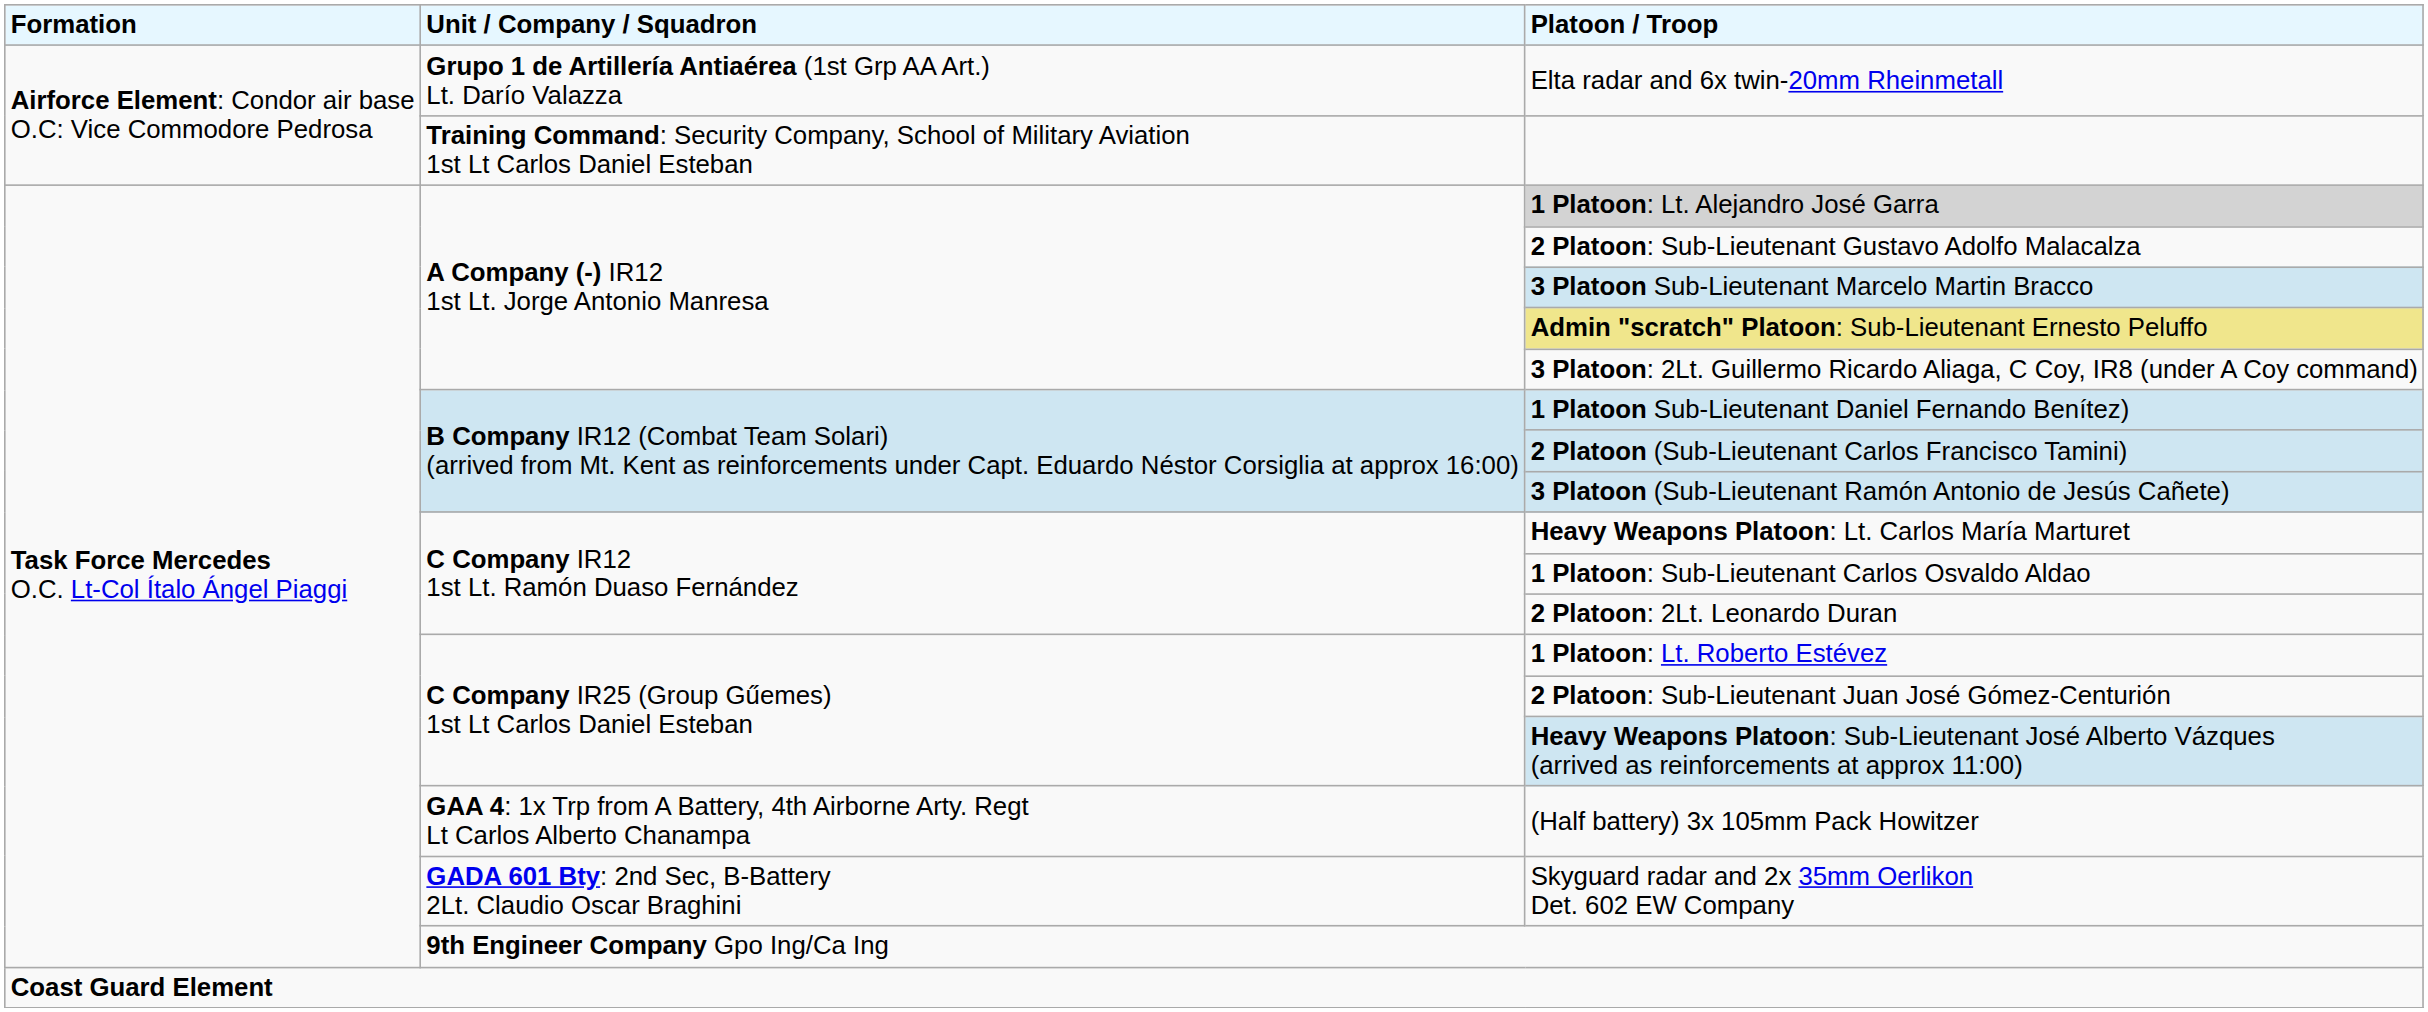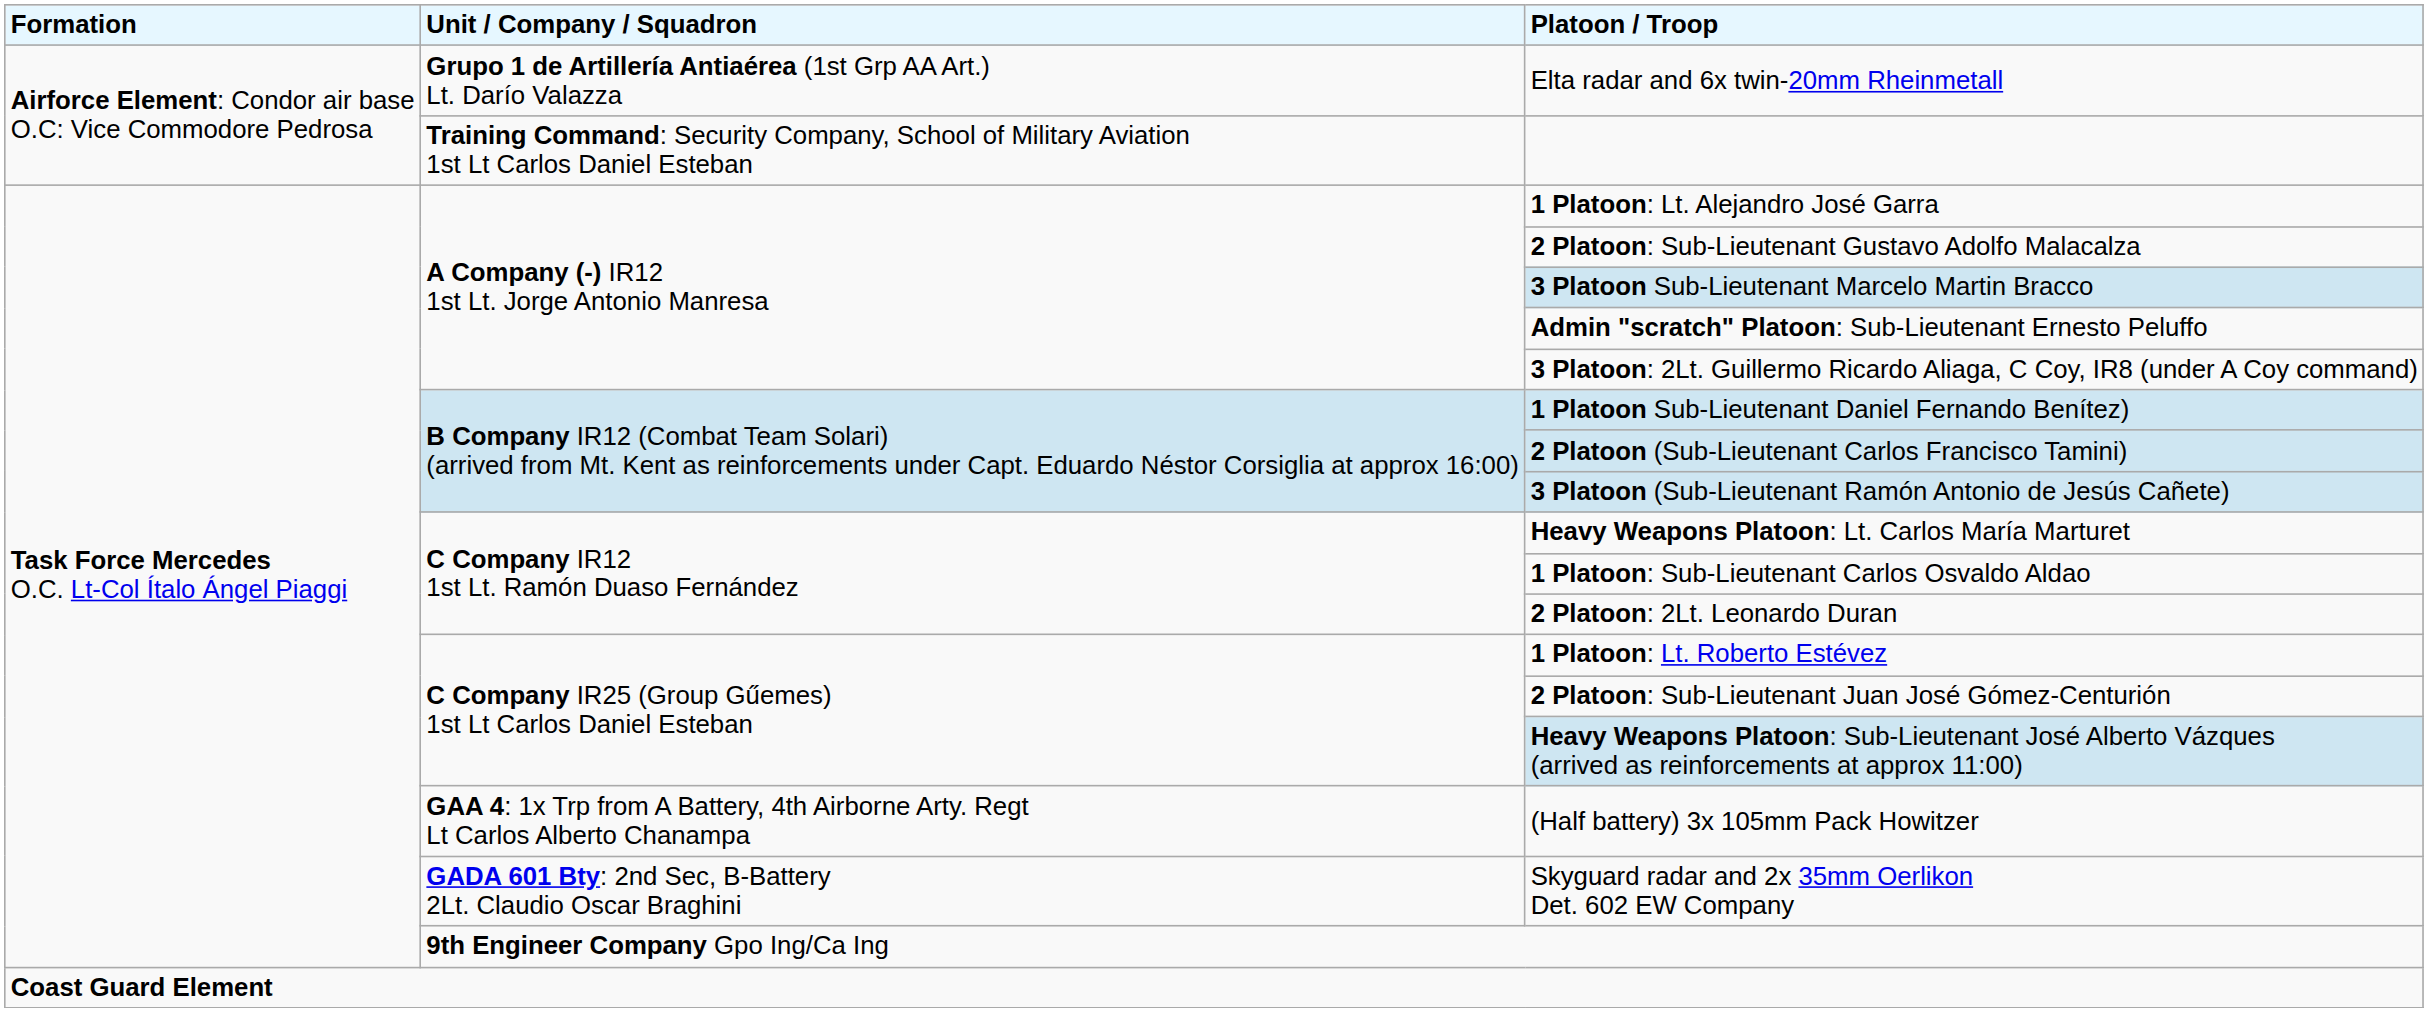(1735, 205) lightgrey background -> (1735, 205) no background
(1869, 328) khaki background -> (1869, 328) no background
